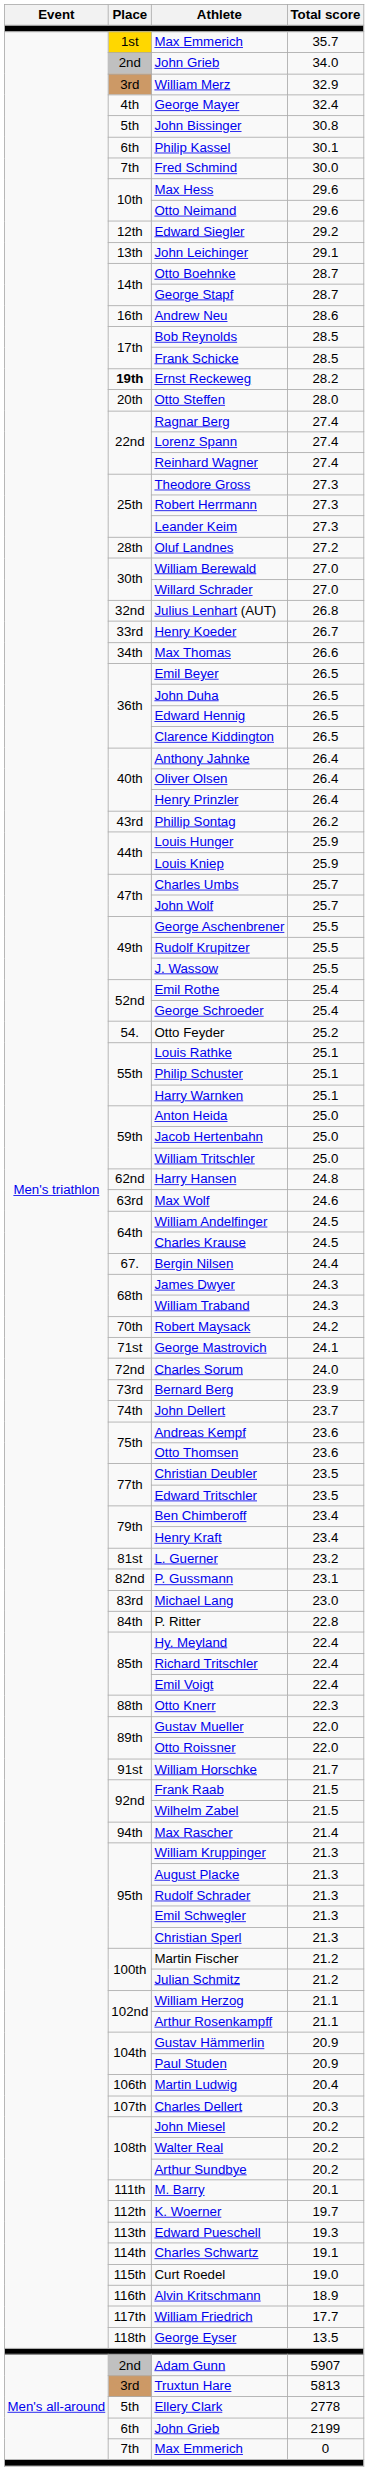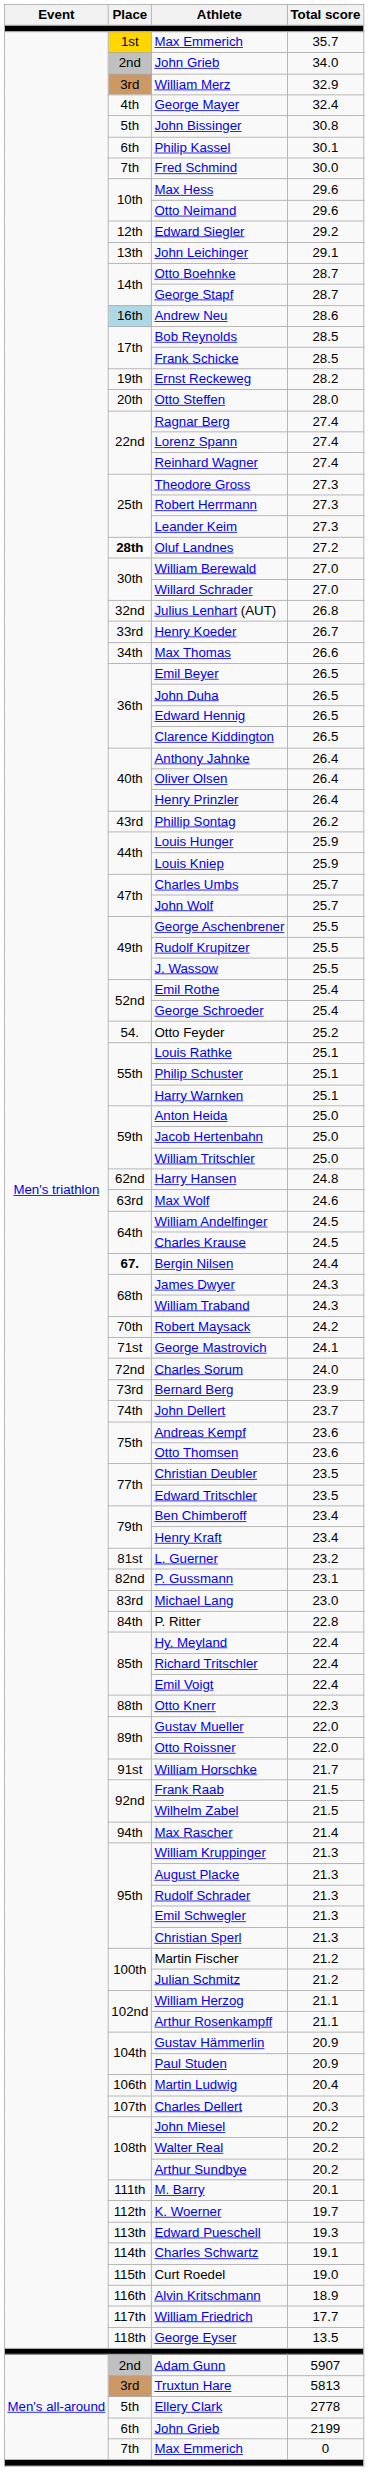(130, 316) no background -> (130, 316) lightblue background
(130, 379) bold -> (130, 379) normal
(130, 547) normal -> (130, 547) bold
(130, 1263) normal -> (130, 1263) bold
